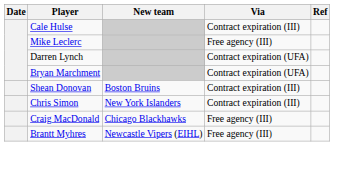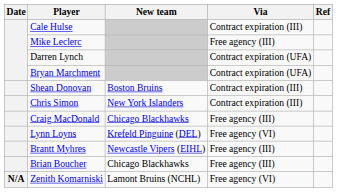+ row: (53, 133)
+ row: (58, 164)
+ row: (67, 179)
